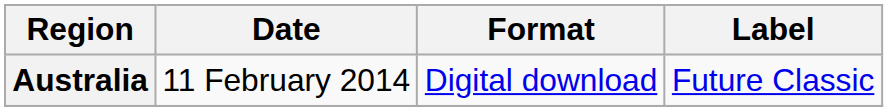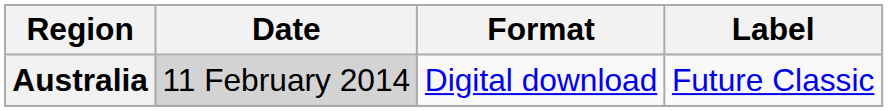(286, 79) no background -> (286, 79) lightgrey background
